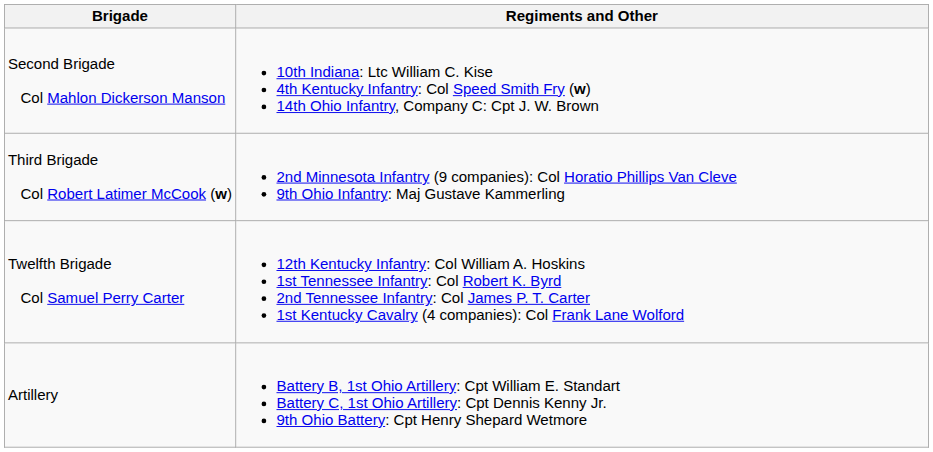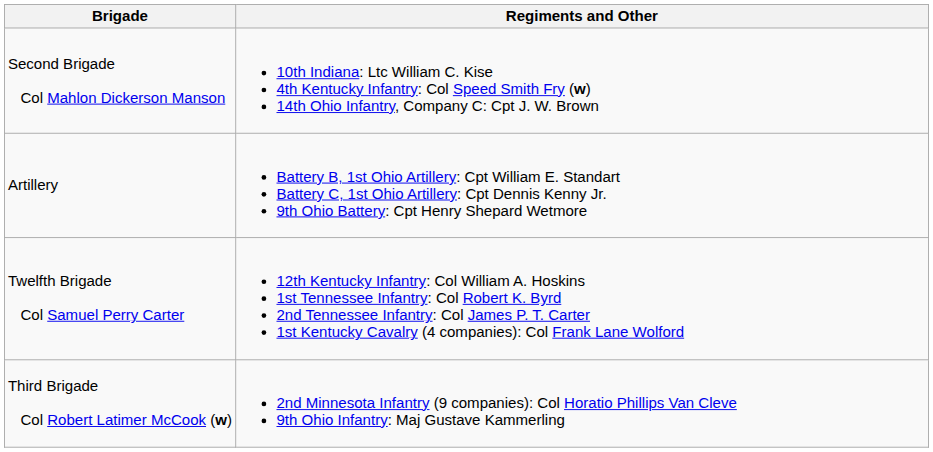rows swapped: (120, 176) <-> (33, 394)
